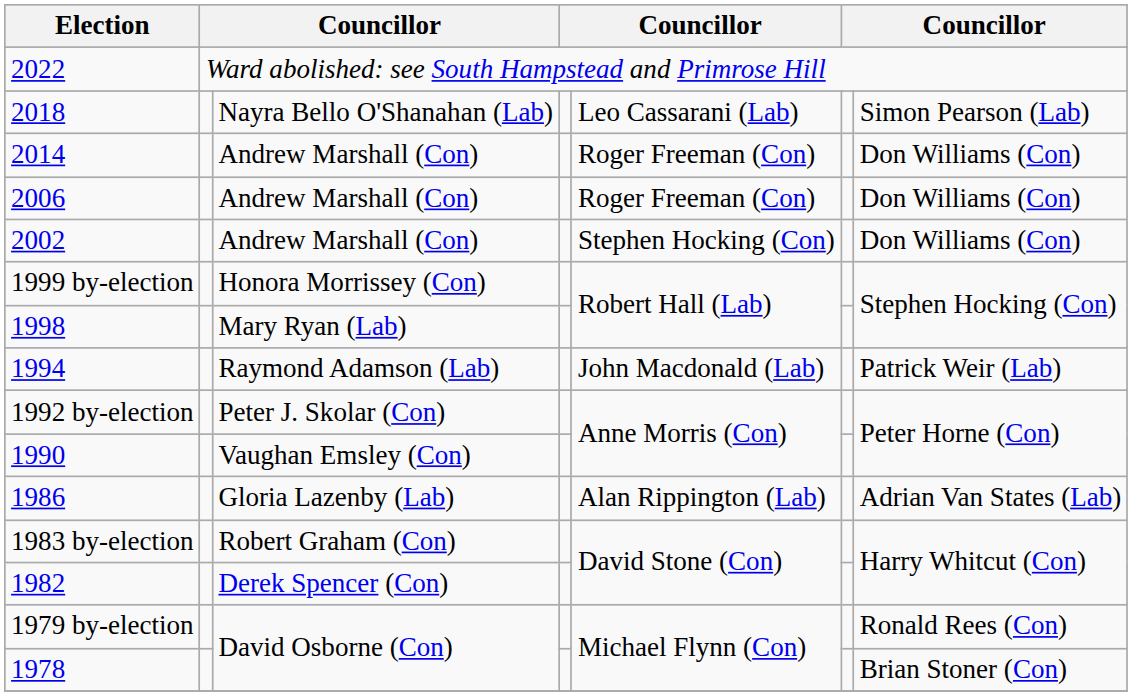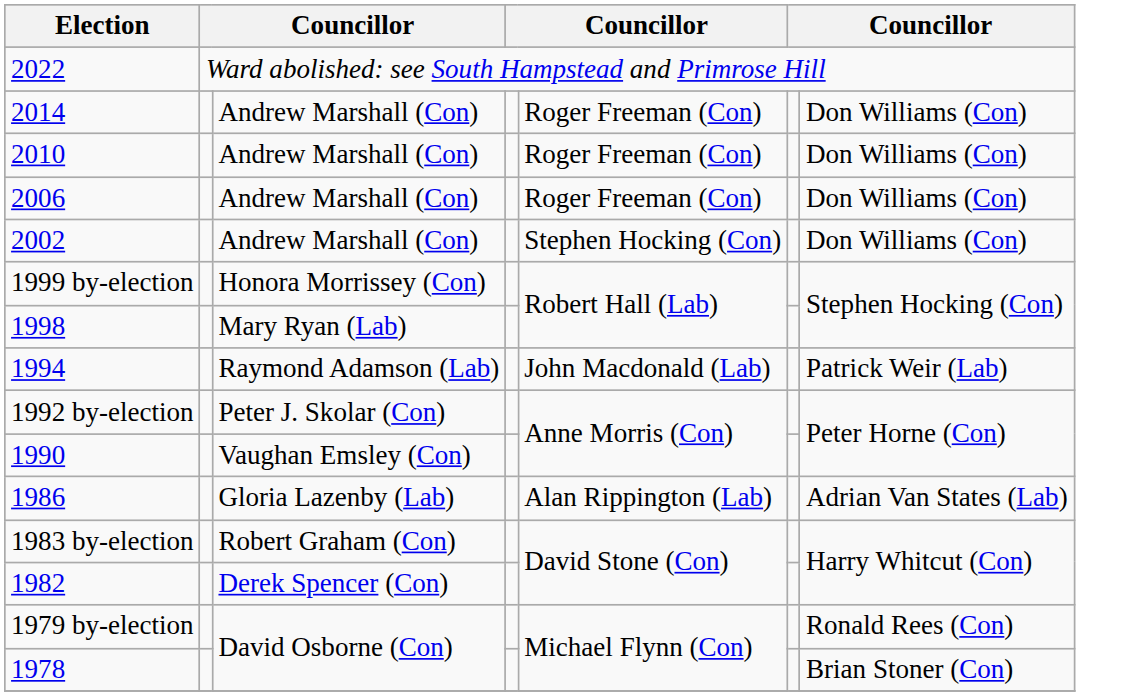- row: (38, 111)
+ row: (38, 154)
